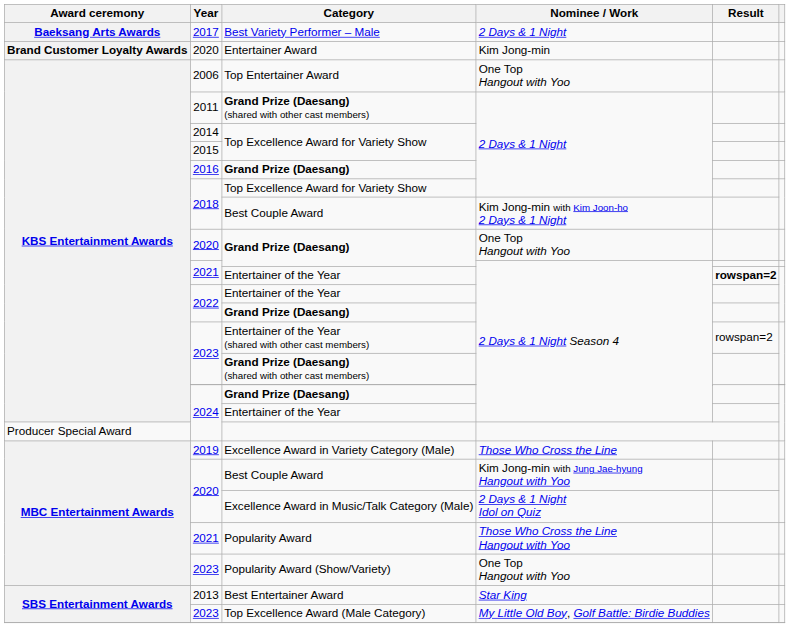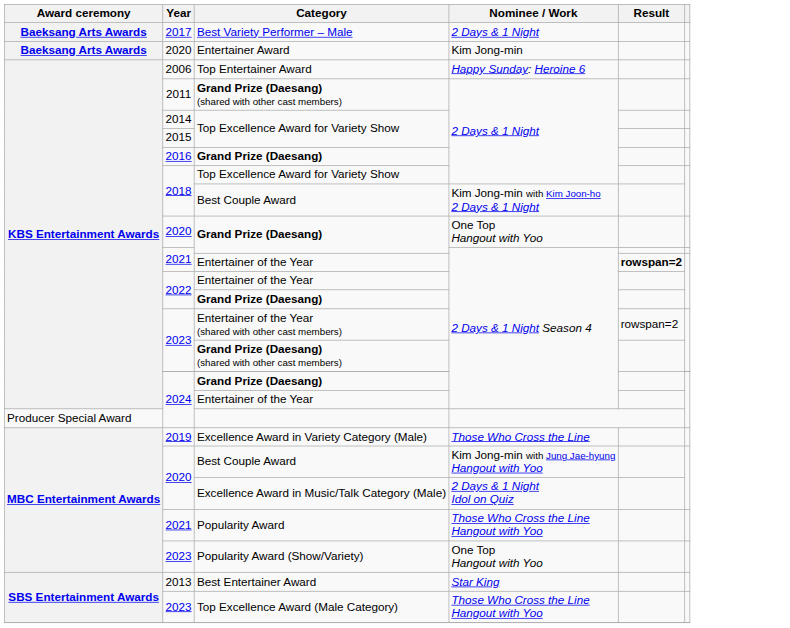(97, 50) Brand Customer Loyalty Awards -> (84, 50) Baeksang Arts Awards
(524, 75) One Top Hangout with Yoo -> (518, 69) Happy Sunday: Heroine 6
(594, 613) My Little Old Boy, Golf Battle: Birdie Buddies -> (521, 607) Those Who Cross the Line Hangout with Yoo
